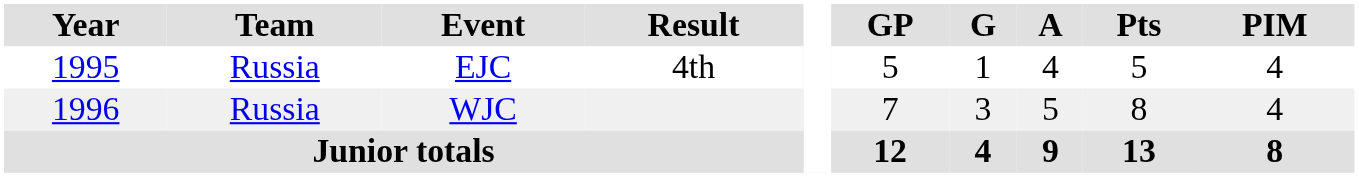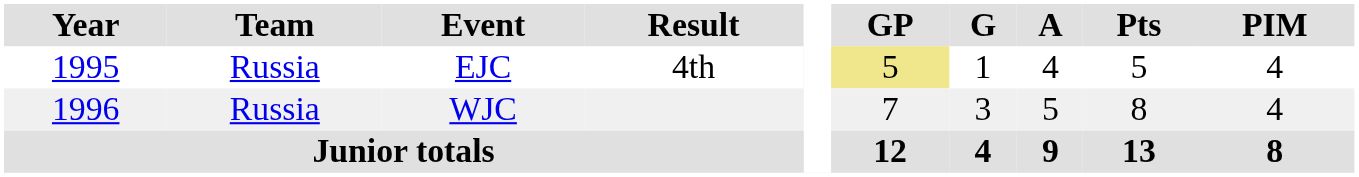(890, 66) no background -> (890, 66) khaki background
